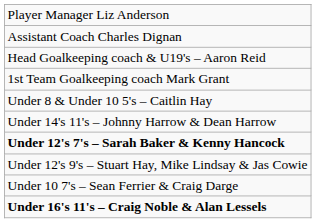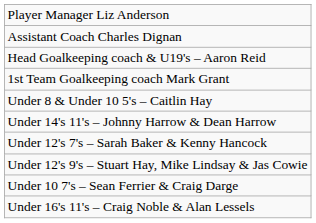(146, 143) bold -> (137, 143) normal
(137, 206) bold -> (131, 206) normal
